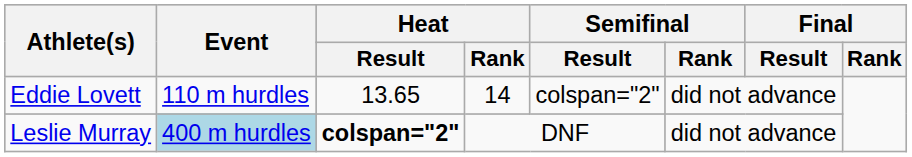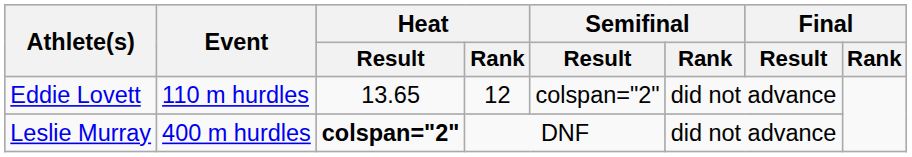(497, 96) 14 -> (497, 96) 12
(236, 133) lightblue background -> (236, 133) no background
